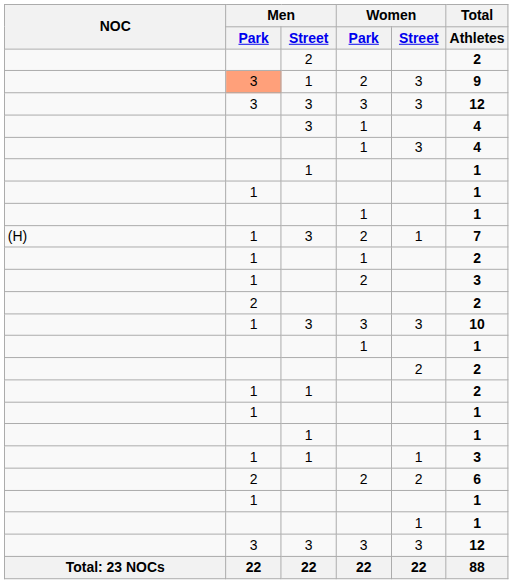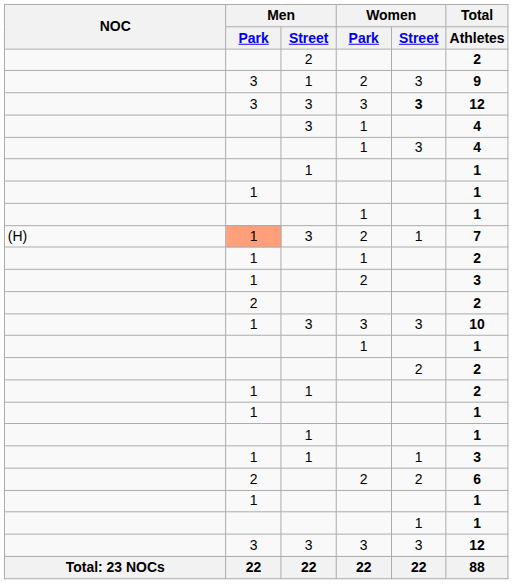(254, 82) lightsalmon background -> (254, 82) no background
(419, 104) normal -> (419, 104) bold
(254, 237) no background -> (254, 237) lightsalmon background
